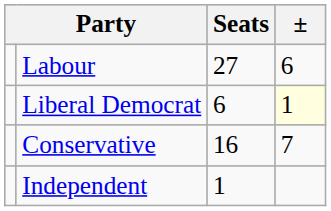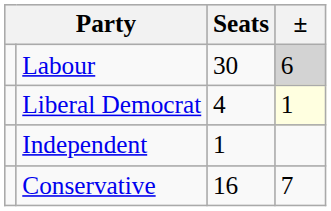(226, 64) 27 -> (226, 64) 30
(287, 64) no background -> (287, 64) lightgrey background
(219, 104) 6 -> (219, 104) 4
rows swapped: (89, 144) <-> (85, 184)
